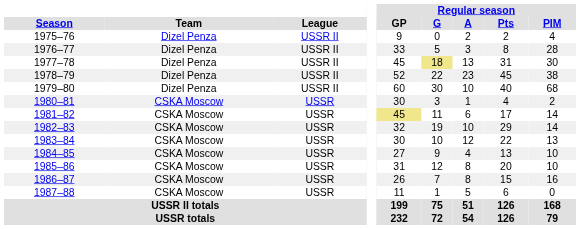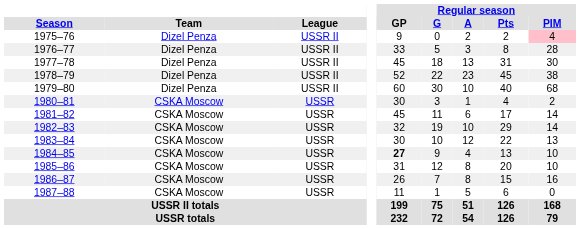(552, 36) no background -> (552, 36) pink background
(437, 62) khaki background -> (437, 62) no background
(399, 114) khaki background -> (399, 114) no background
(399, 153) normal -> (399, 153) bold
